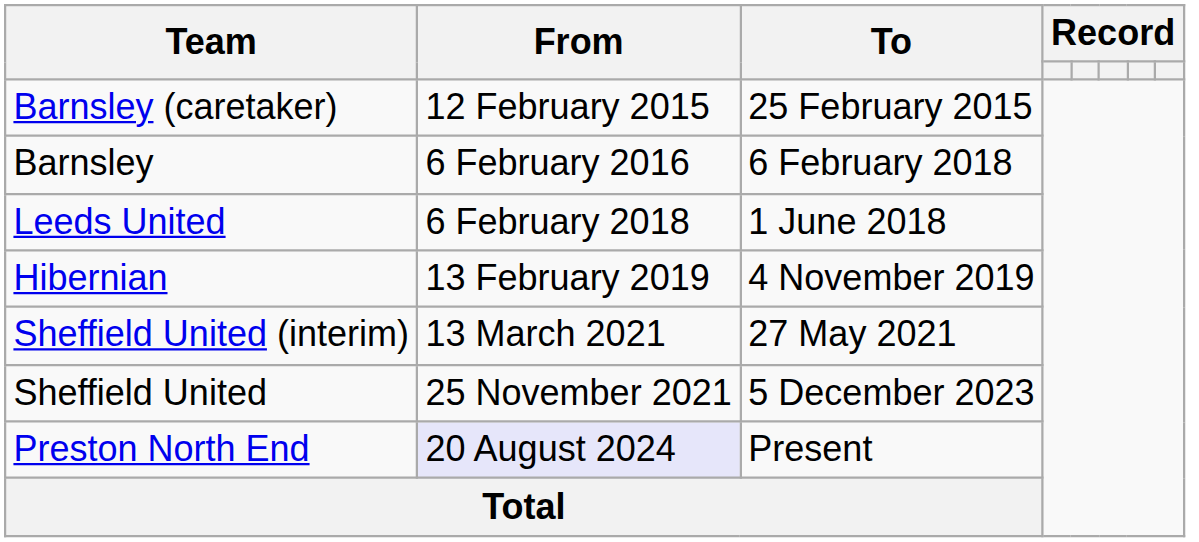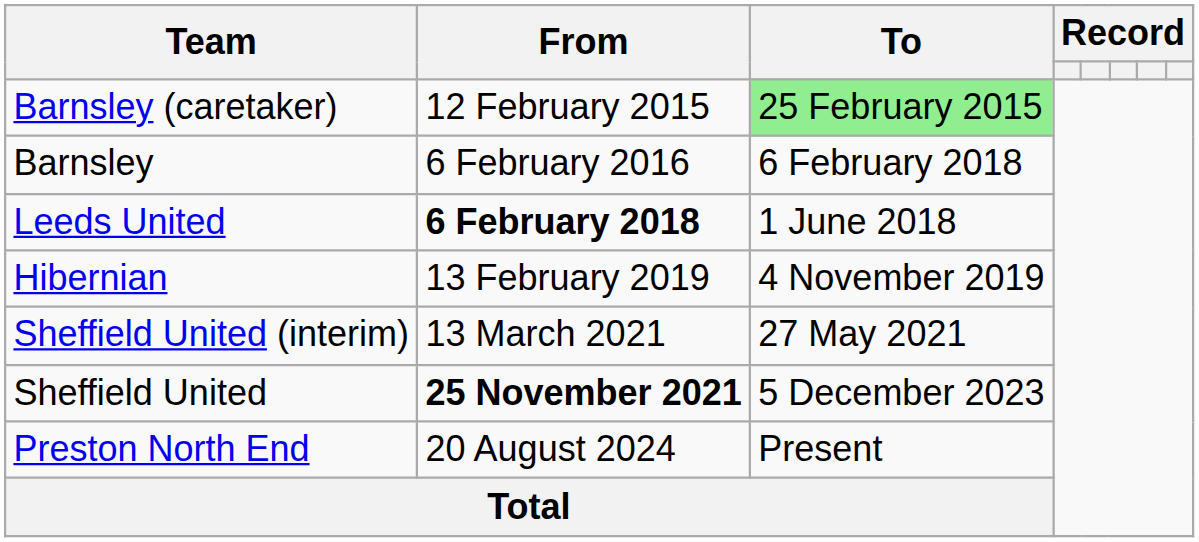(890, 106) no background -> (900, 106) lightgreen background
(558, 220) normal -> (563, 220) bold
(579, 392) normal -> (584, 392) bold
(551, 449) lavender background -> (551, 449) no background
